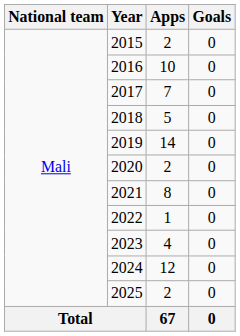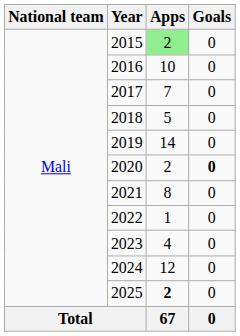(168, 42) no background -> (168, 42) lightgreen background
(212, 167) normal -> (212, 167) bold
(168, 293) normal -> (168, 293) bold
